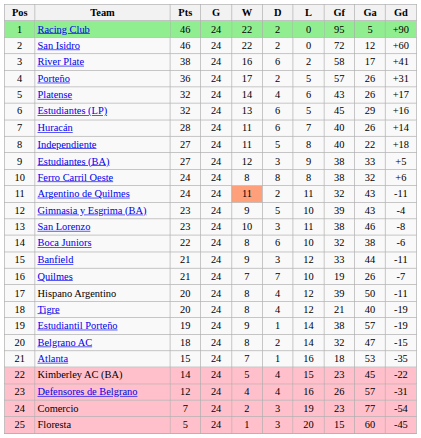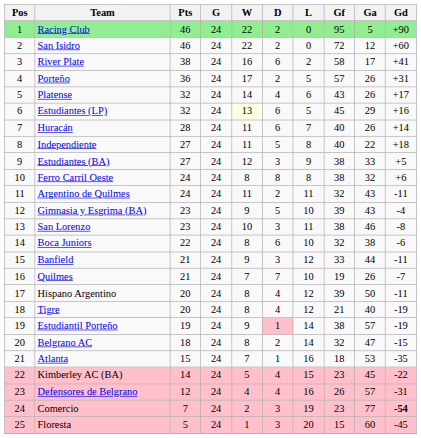(247, 111) no background -> (247, 111) lightyellow background
(247, 194) lightsalmon background -> (247, 194) no background
(278, 326) no background -> (278, 326) pink background
(401, 408) normal -> (401, 408) bold
